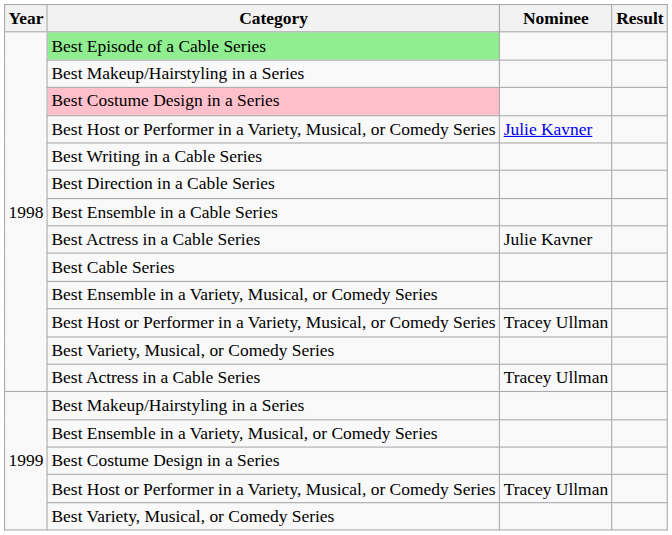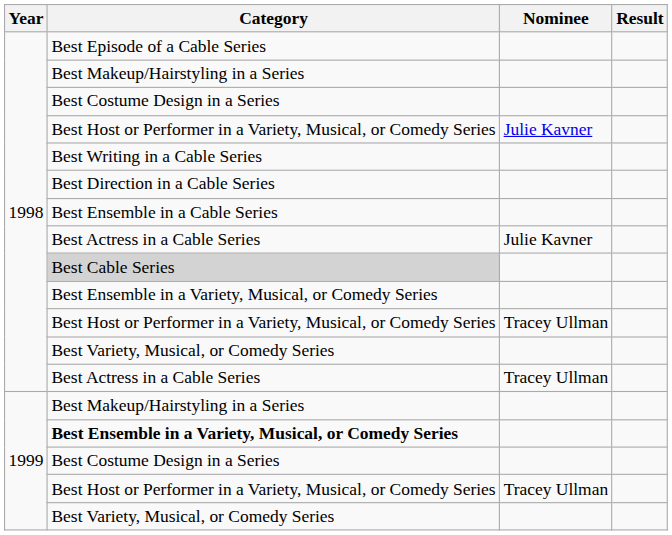(159, 45) lightgreen background -> (159, 45) no background
(166, 101) pink background -> (166, 101) no background
(113, 267) no background -> (113, 267) lightgrey background
(244, 433) normal -> (255, 433) bold
